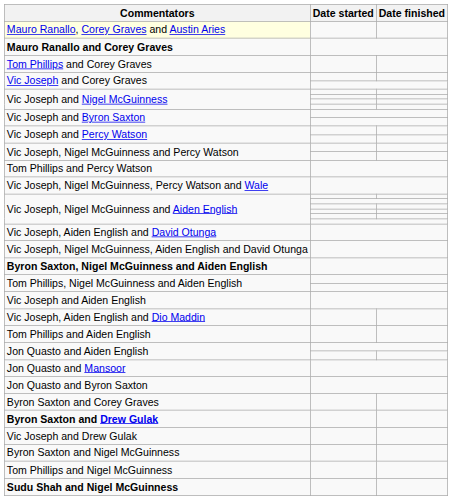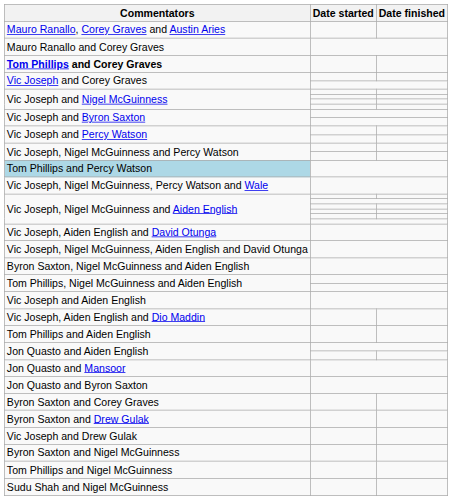(116, 30) lightyellow background -> (116, 30) no background
(90, 47) bold -> (86, 47) normal
(79, 64) normal -> (85, 64) bold
(79, 169) no background -> (79, 169) lightblue background
(137, 266) bold -> (128, 266) normal
(83, 419) bold -> (78, 419) normal
(93, 487) bold -> (88, 487) normal
